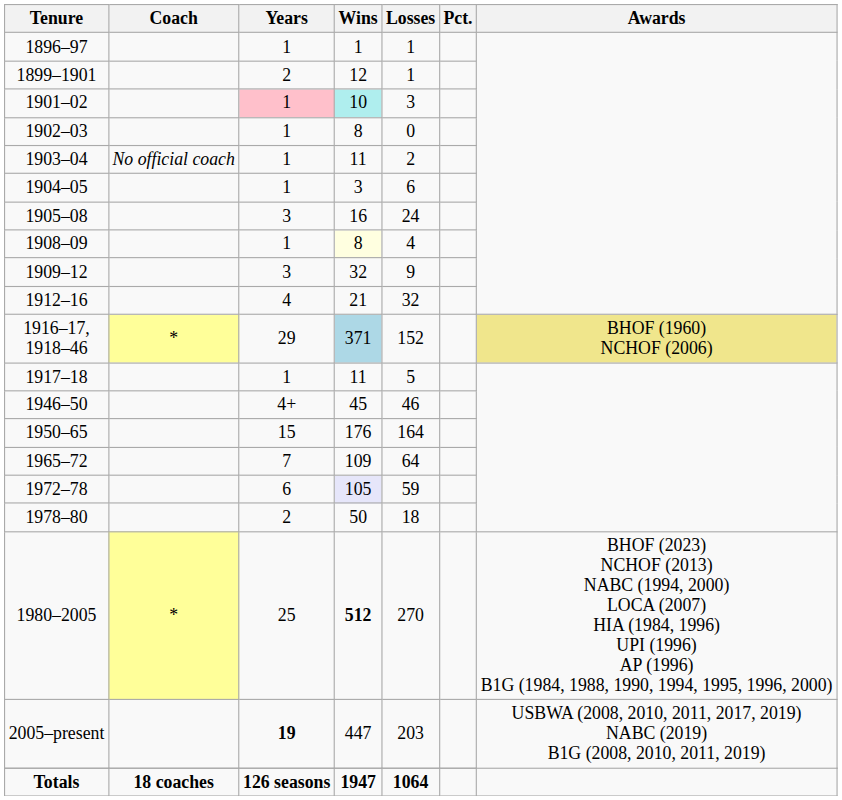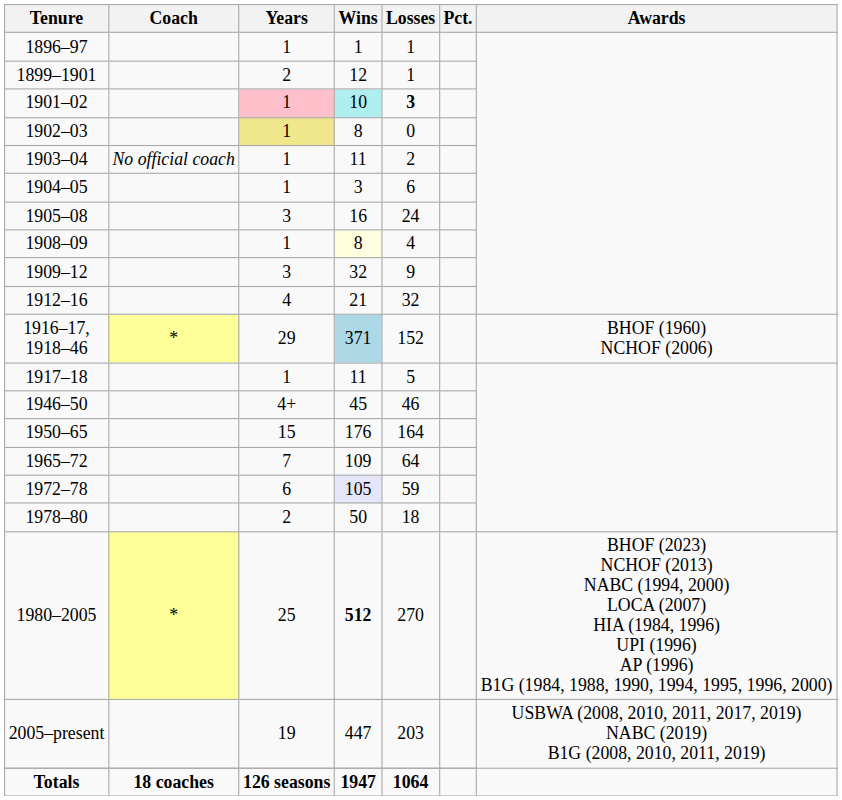(411, 103) normal -> (411, 103) bold
(287, 131) no background -> (287, 131) khaki background
(657, 338) khaki background -> (657, 338) no background
(287, 733) bold -> (287, 733) normal
